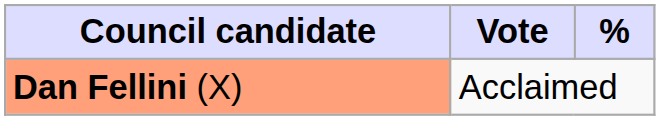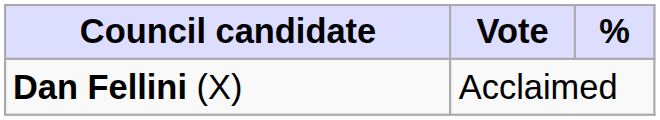(128, 86) lightsalmon background -> (128, 86) no background
